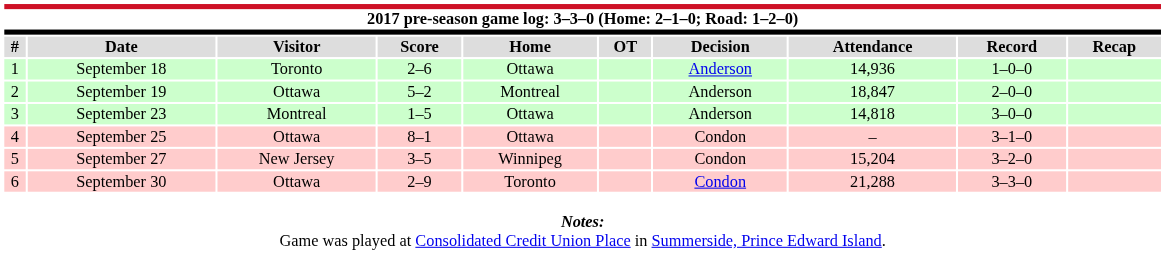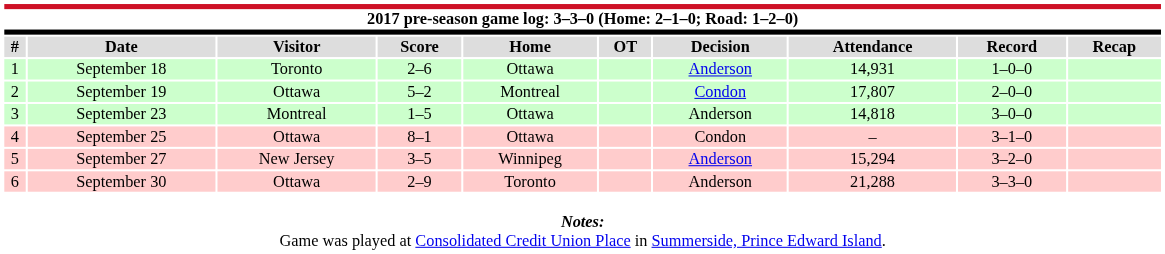(873, 69) 14,936 -> (873, 69) 14,931
(720, 91) Anderson -> (720, 91) Condon
(873, 91) 18,847 -> (873, 91) 17,807
(720, 159) Condon -> (720, 159) Anderson
(873, 159) 15,204 -> (873, 159) 15,294
(720, 181) Condon -> (720, 181) Anderson
